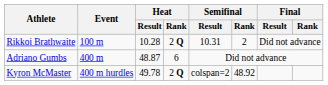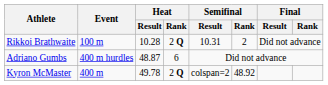(92, 58) 400 m -> (107, 58) 400 m hurdles
(107, 73) 400 m hurdles -> (92, 73) 400 m
